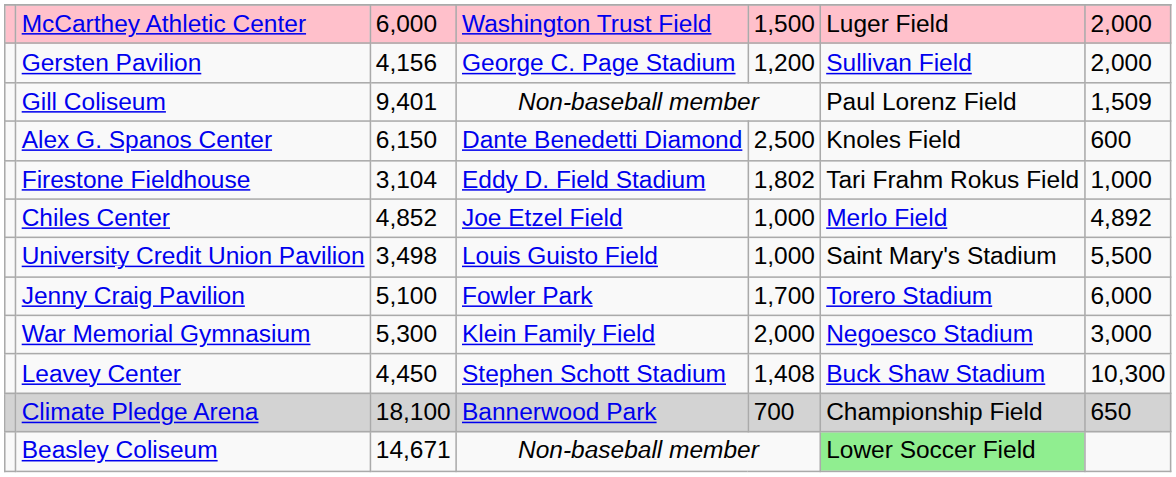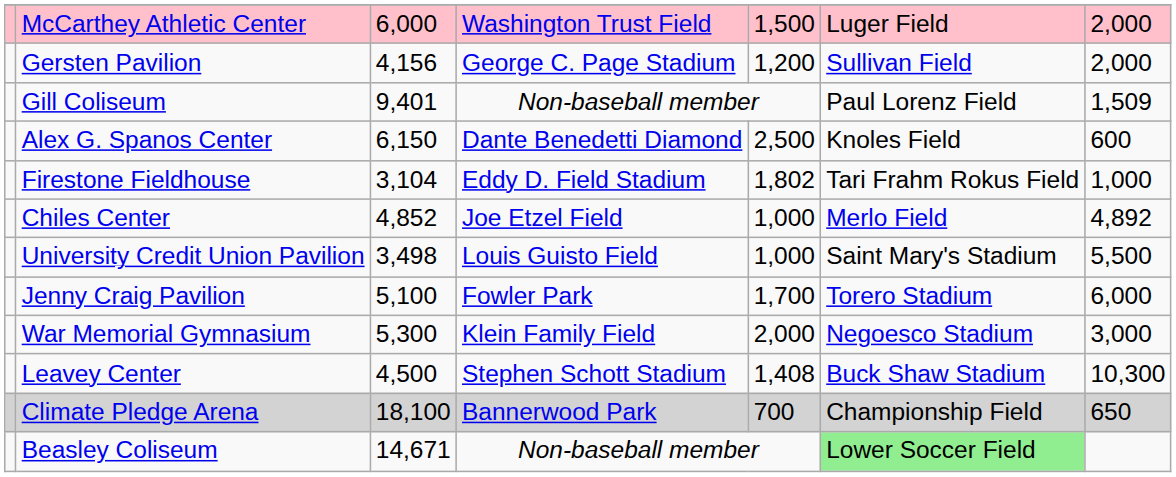(406, 373) 4,450 -> (406, 373) 4,500
